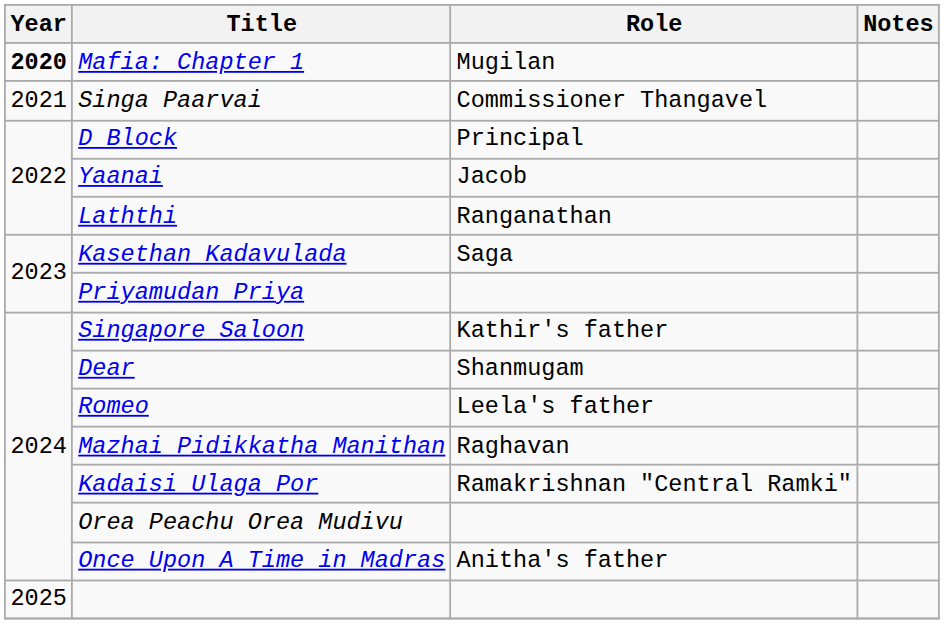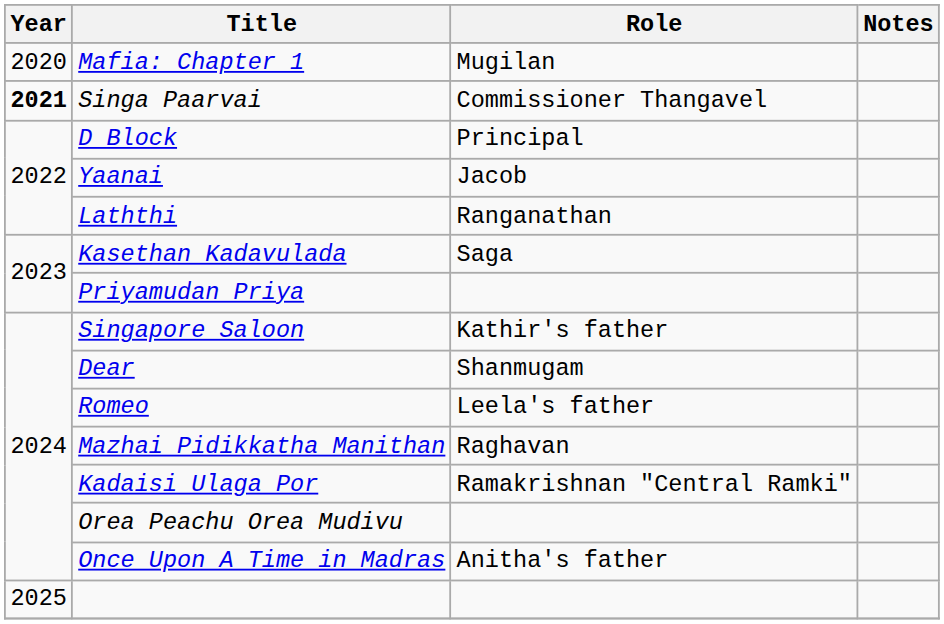(39, 62) bold -> (39, 62) normal
(39, 101) normal -> (39, 101) bold
